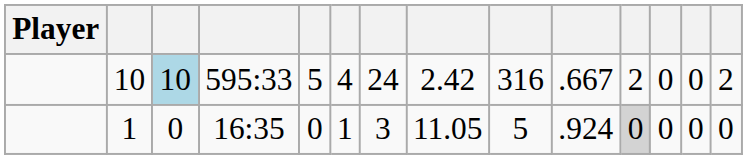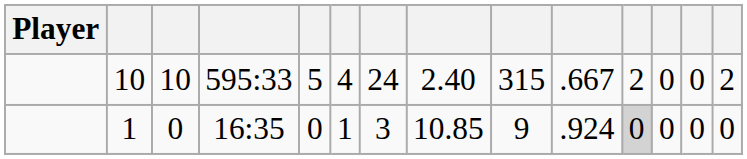(175, 79) lightblue background -> (175, 79) no background
(448, 79) 2.42 -> (448, 79) 2.40
(520, 79) 316 -> (522, 79) 315
(448, 128) 11.05 -> (448, 128) 10.85
(520, 128) 5 -> (522, 128) 9
